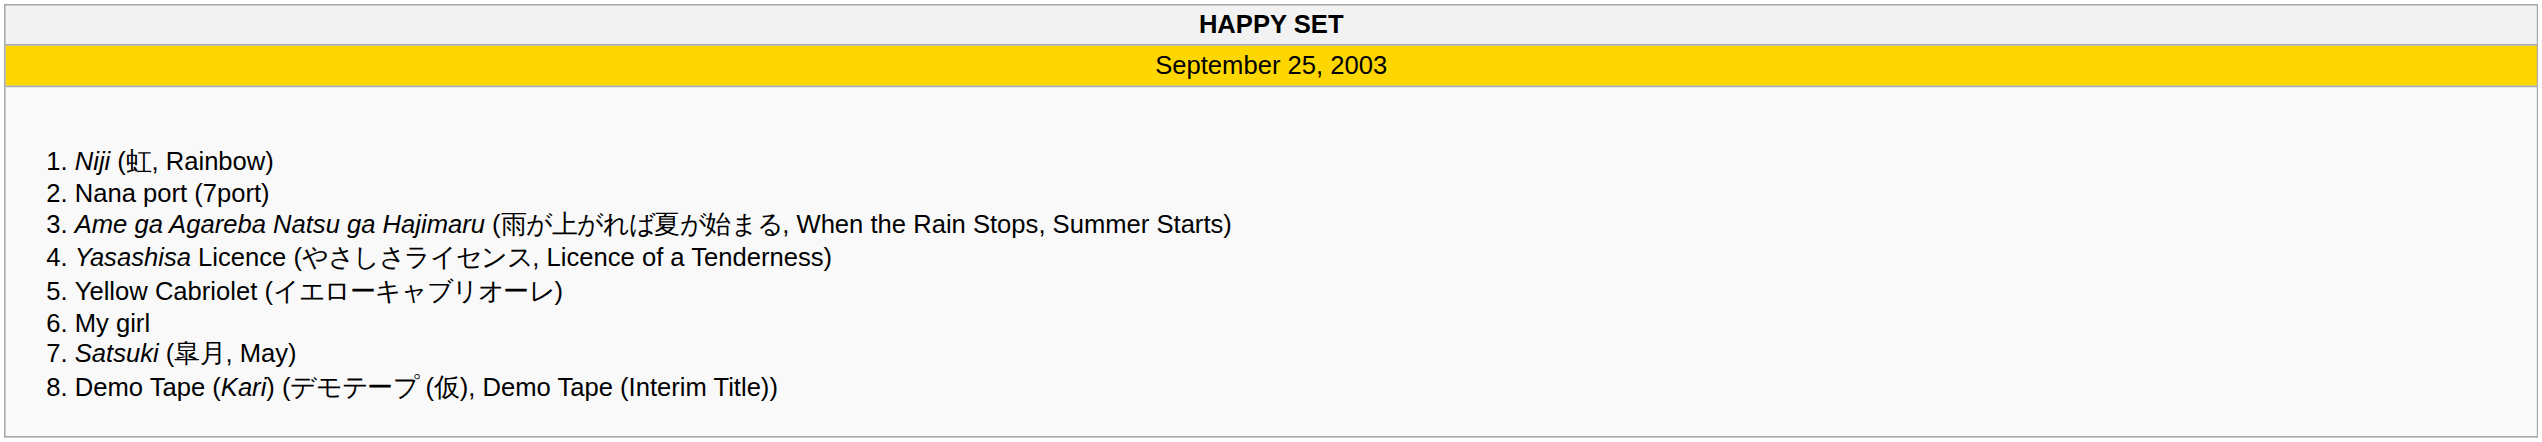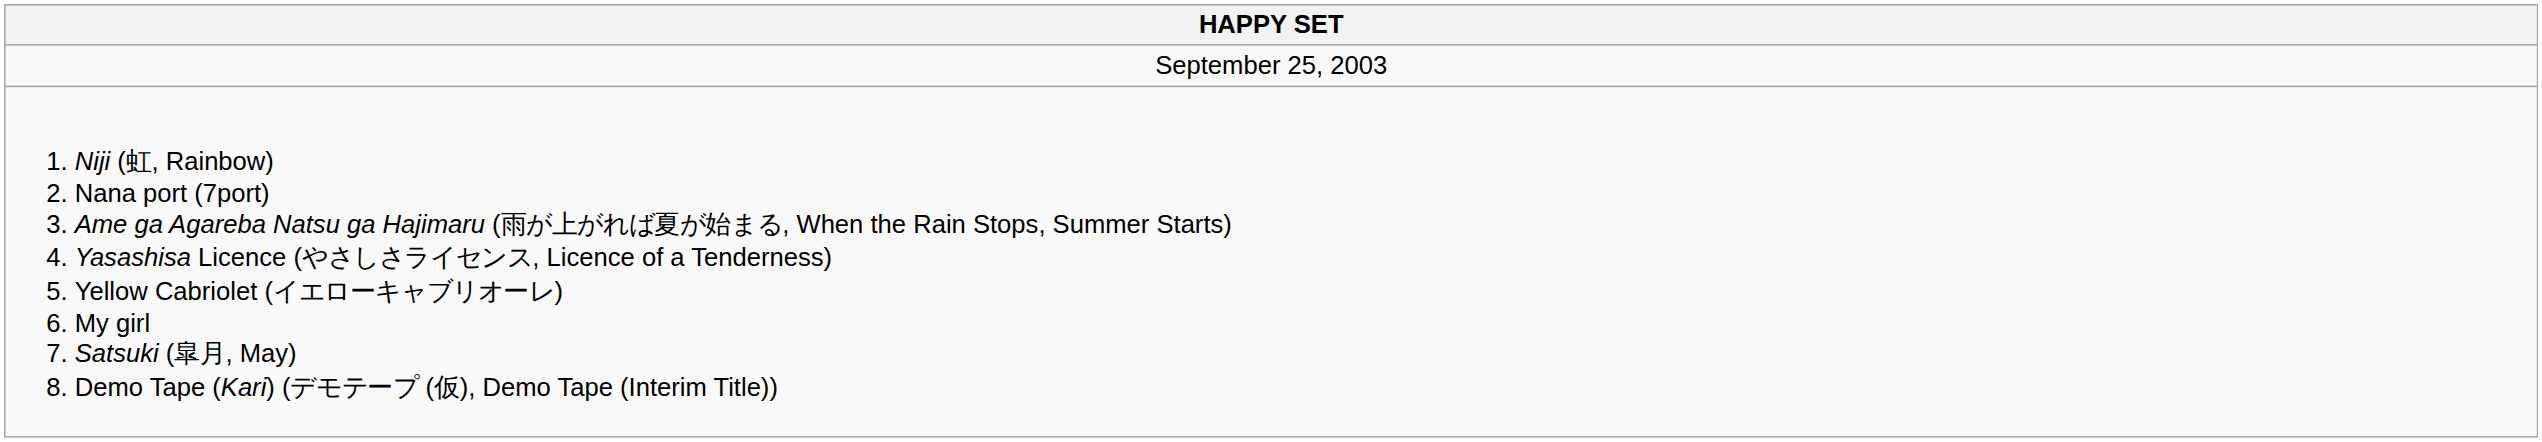(1271, 65) gold background -> (1271, 65) no background
